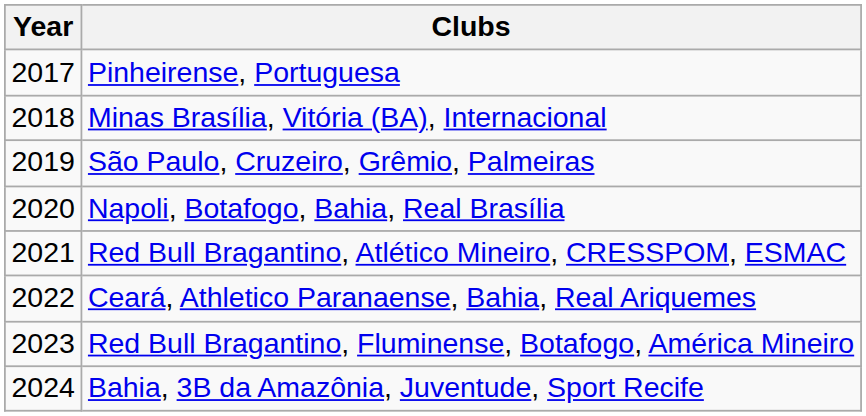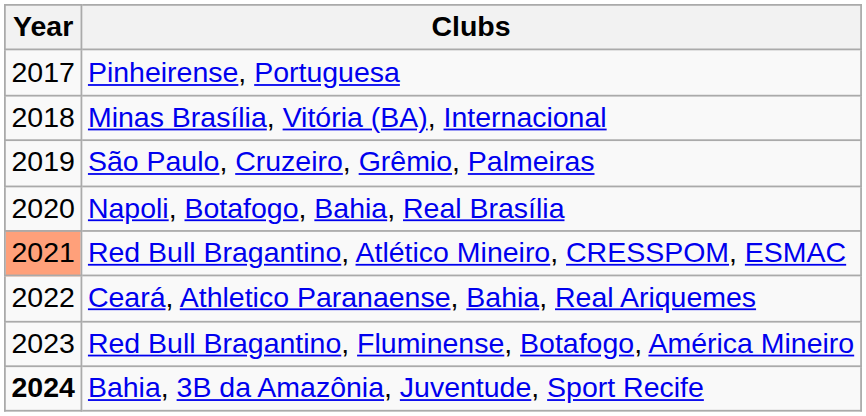(43, 252) no background -> (43, 252) lightsalmon background
(43, 388) normal -> (43, 388) bold
